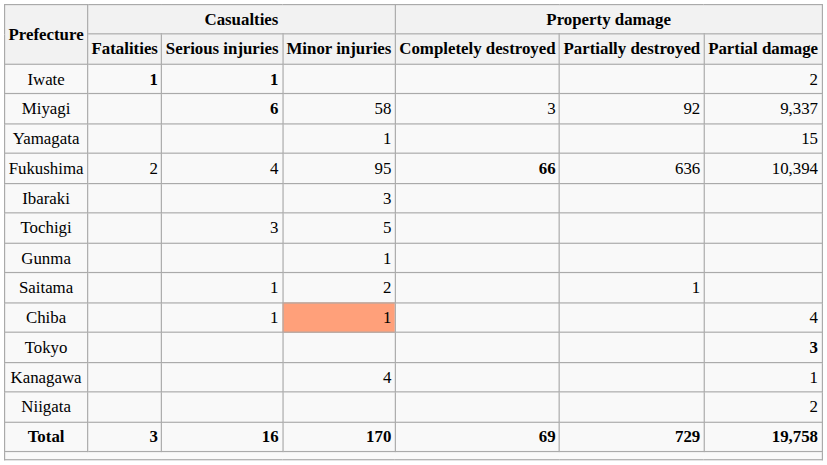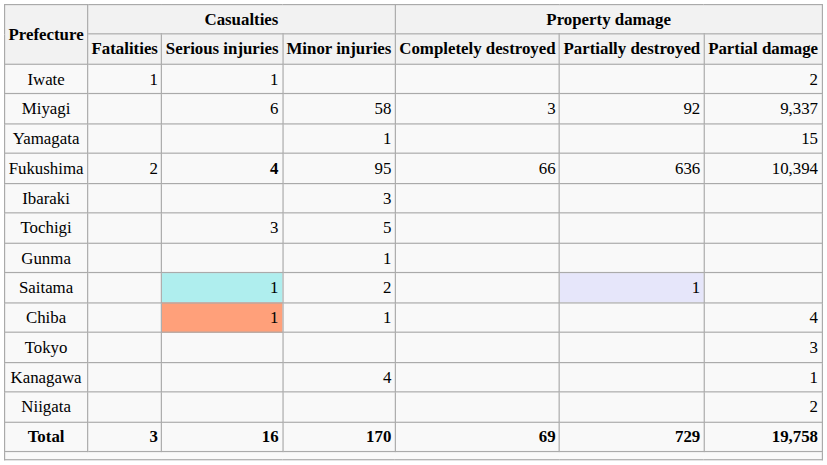(154, 79) bold -> (154, 79) normal
(274, 79) bold -> (274, 79) normal
(274, 109) bold -> (274, 109) normal
(274, 168) normal -> (274, 168) bold
(547, 168) bold -> (547, 168) normal
(274, 288) no background -> (274, 288) paleturquoise background
(696, 288) no background -> (696, 288) lavender background
(274, 317) no background -> (274, 317) lightsalmon background
(387, 317) lightsalmon background -> (387, 317) no background
(814, 347) bold -> (814, 347) normal
